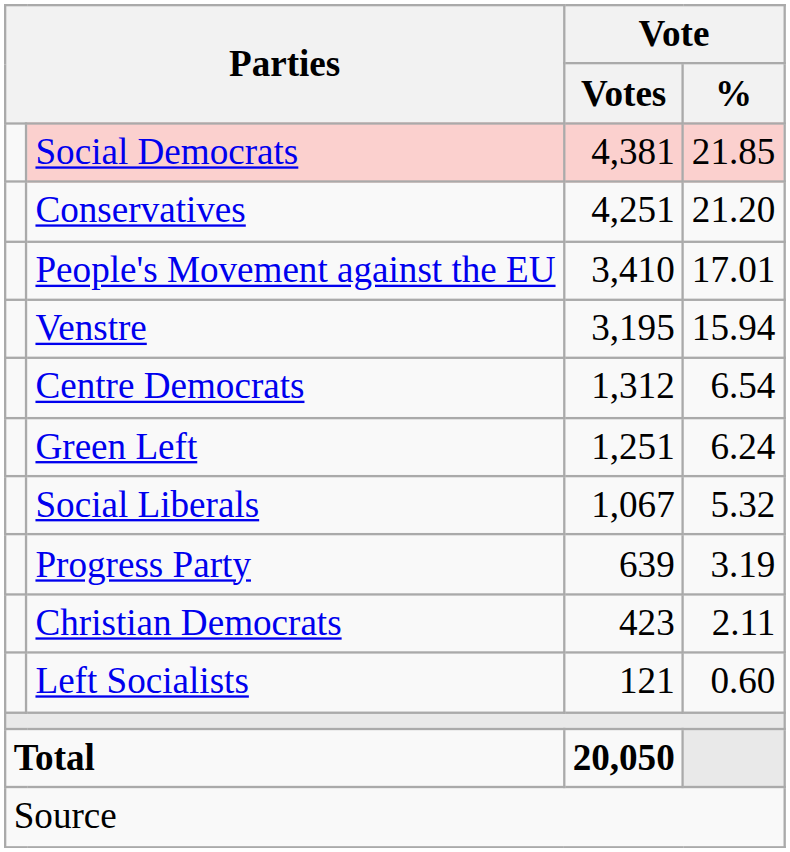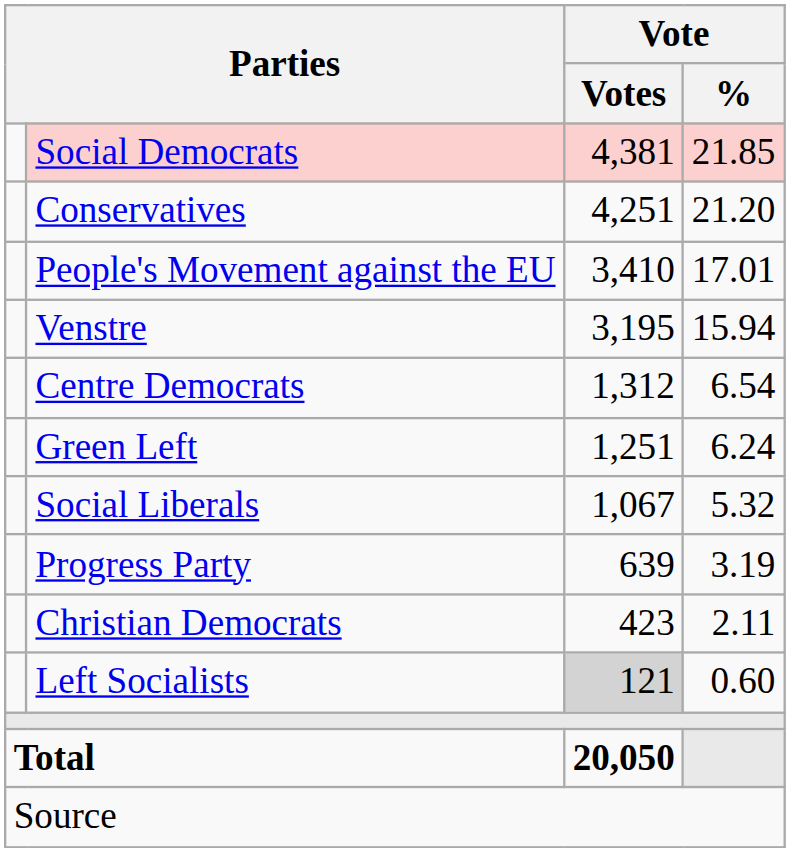(647, 681) no background -> (647, 681) lightgrey background
